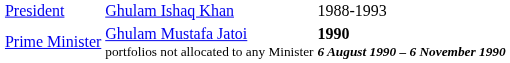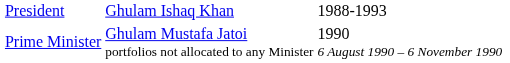(412, 42) bold -> (410, 42) normal
